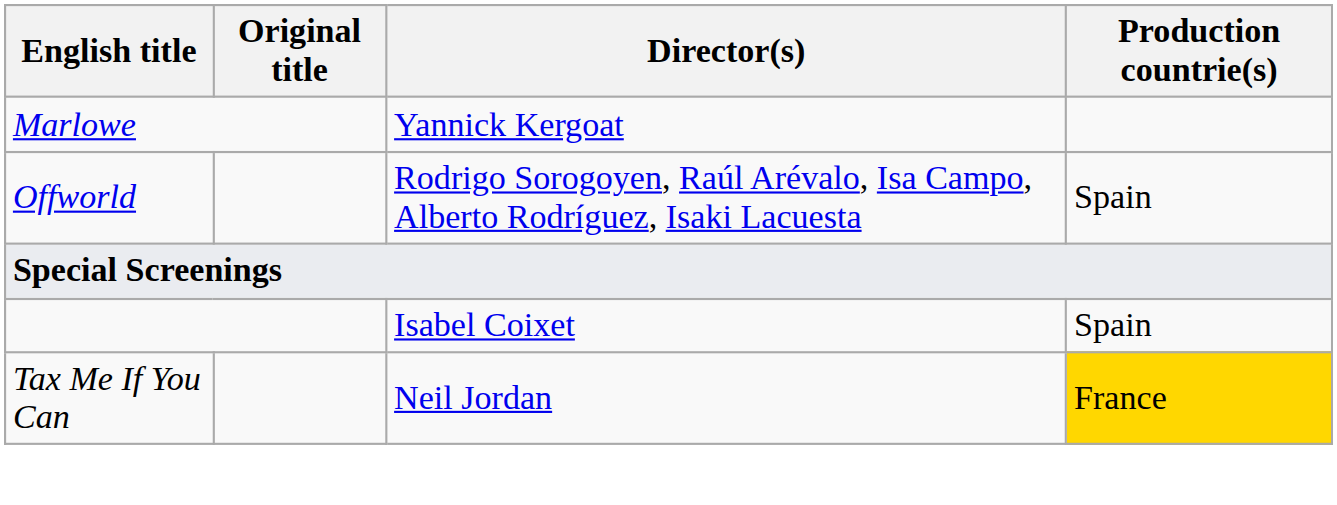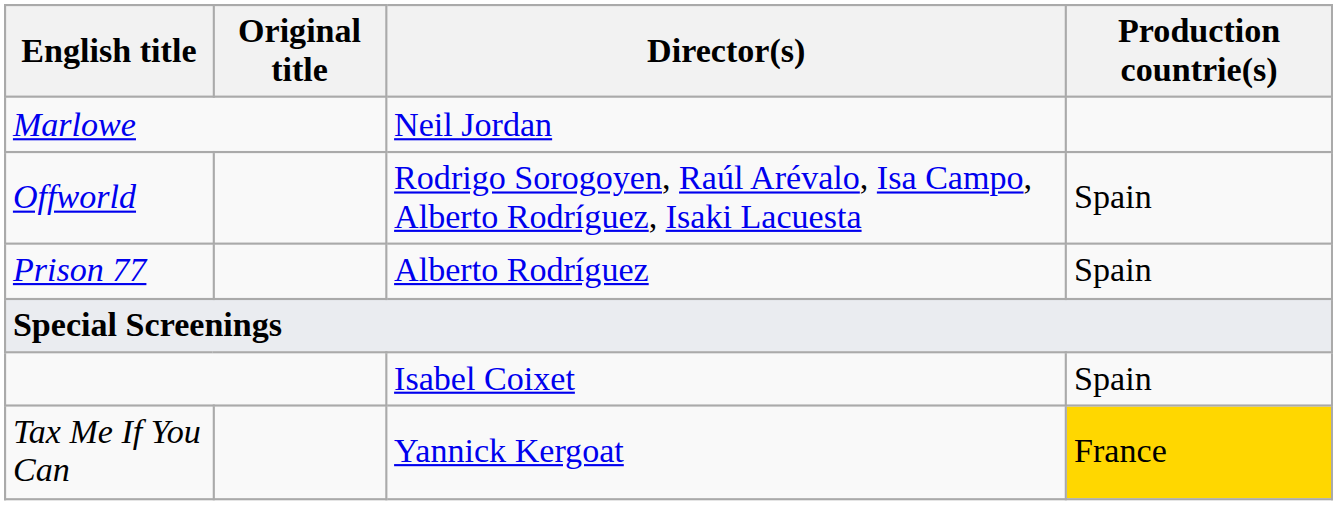(509, 123) Yannick Kergoat -> (473, 123) Neil Jordan
+ row: (80, 270)
(473, 397) Neil Jordan -> (509, 451) Yannick Kergoat
